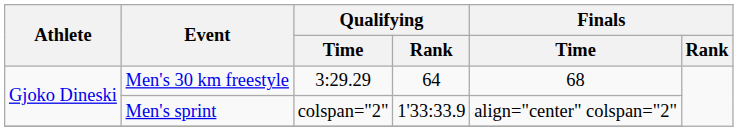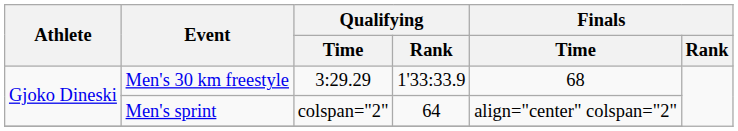(431, 80) 64 -> (431, 80) 1'33:33.9
(431, 111) 1'33:33.9 -> (431, 111) 64
